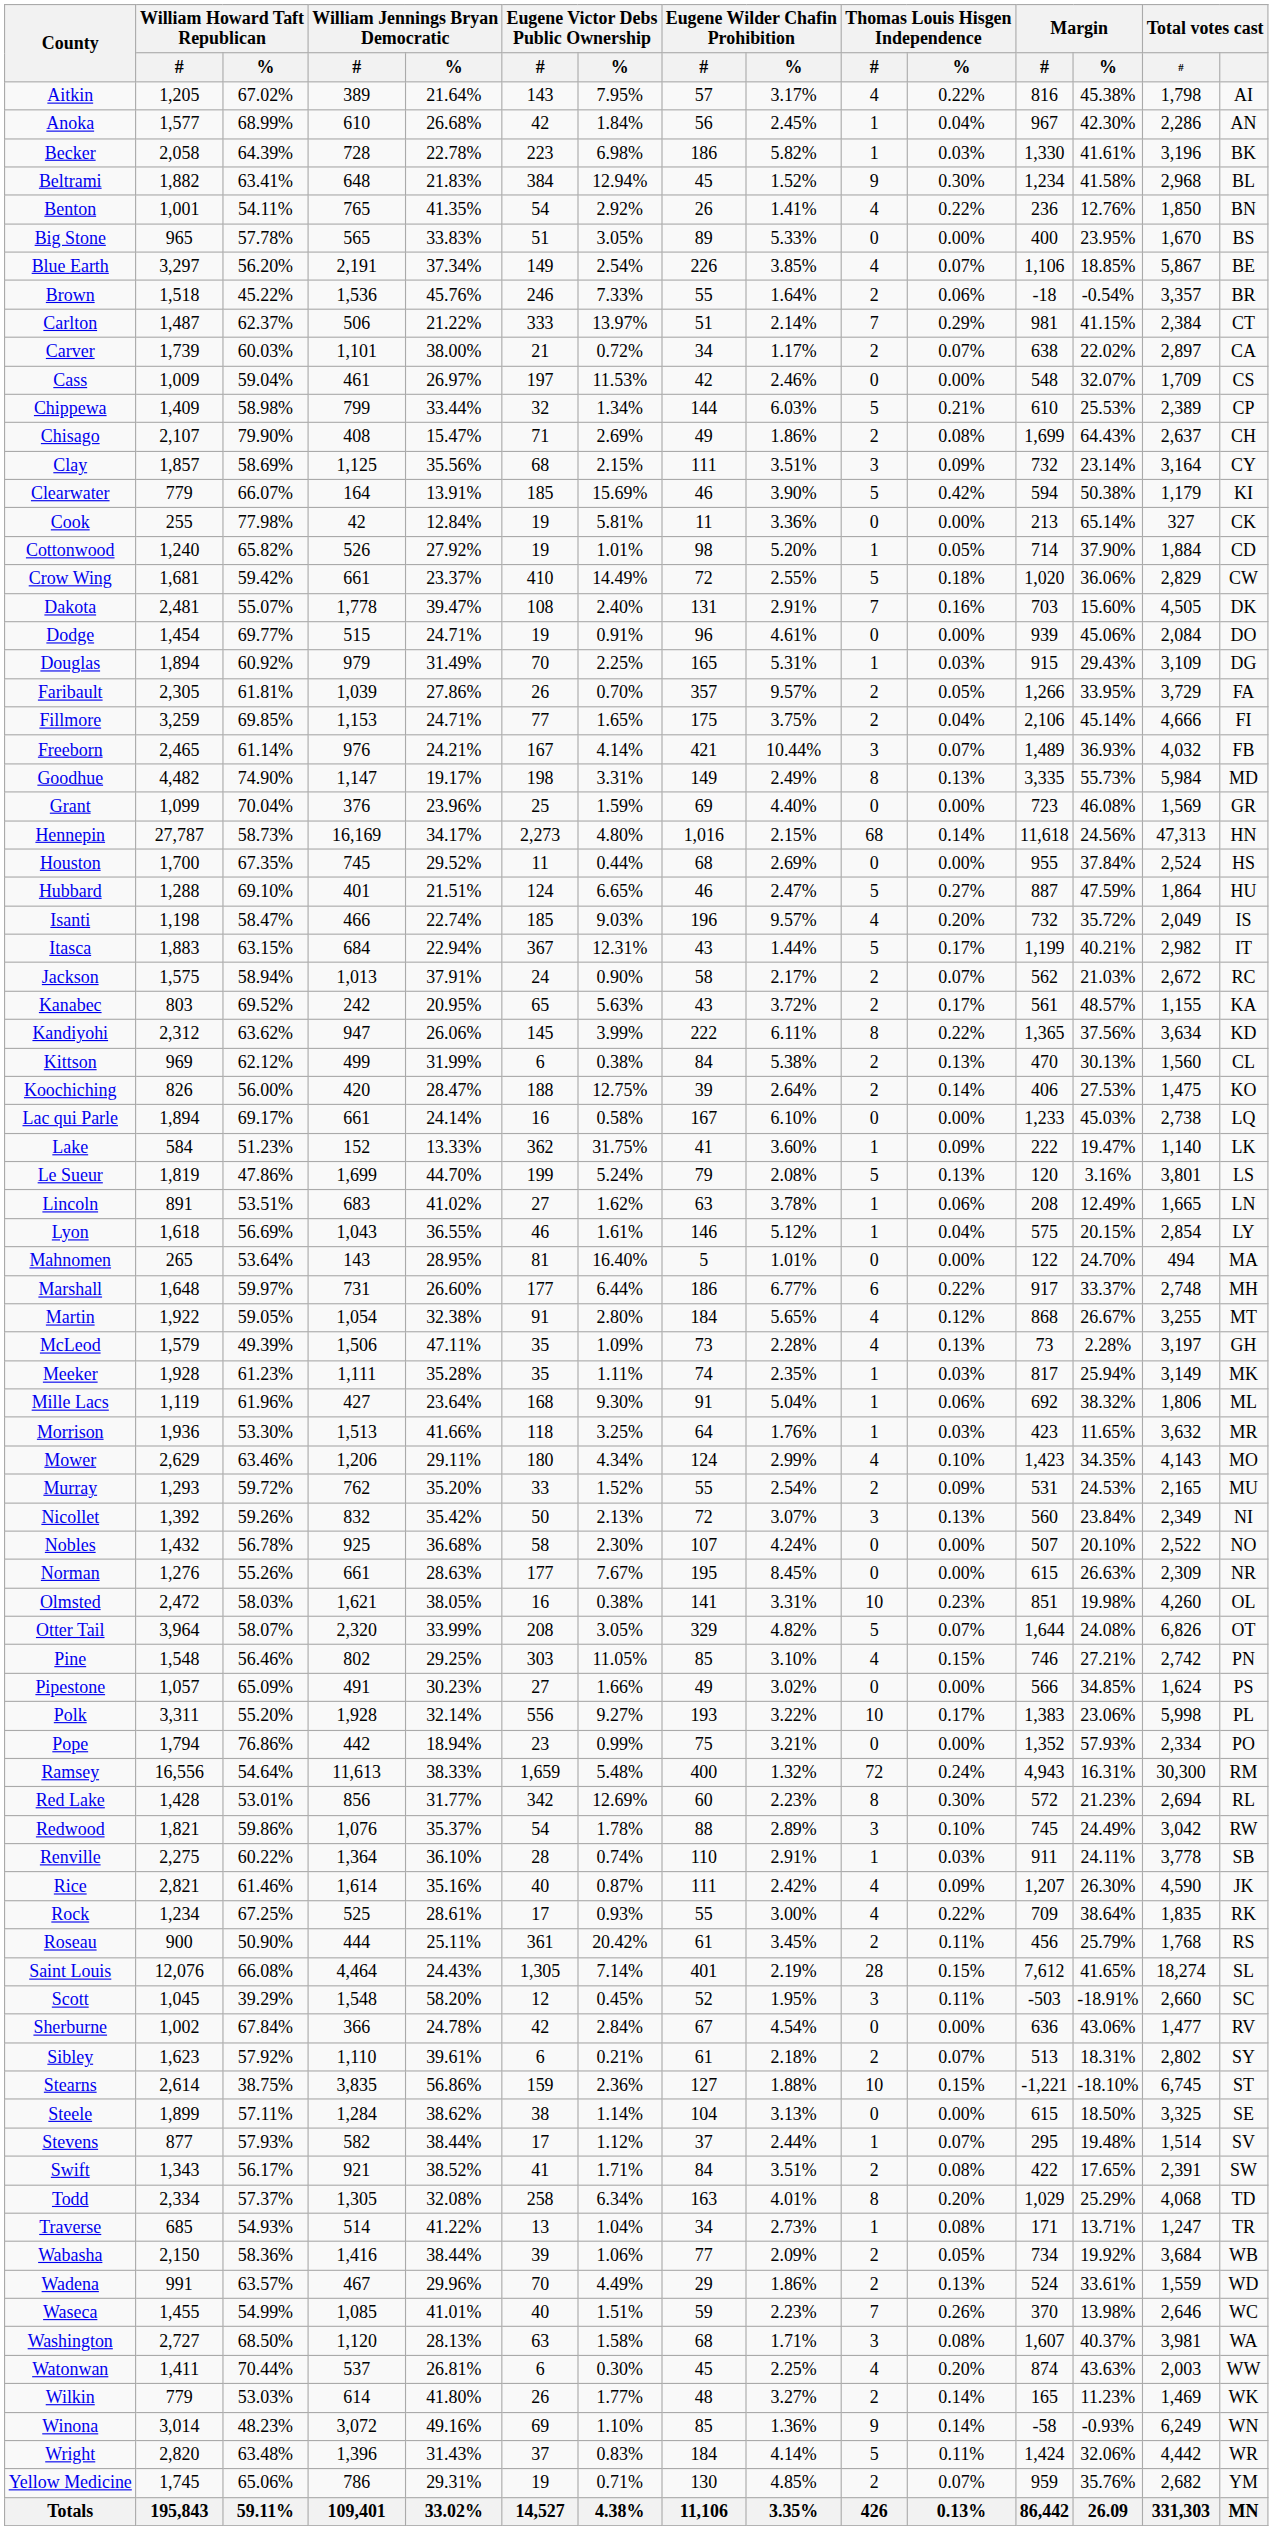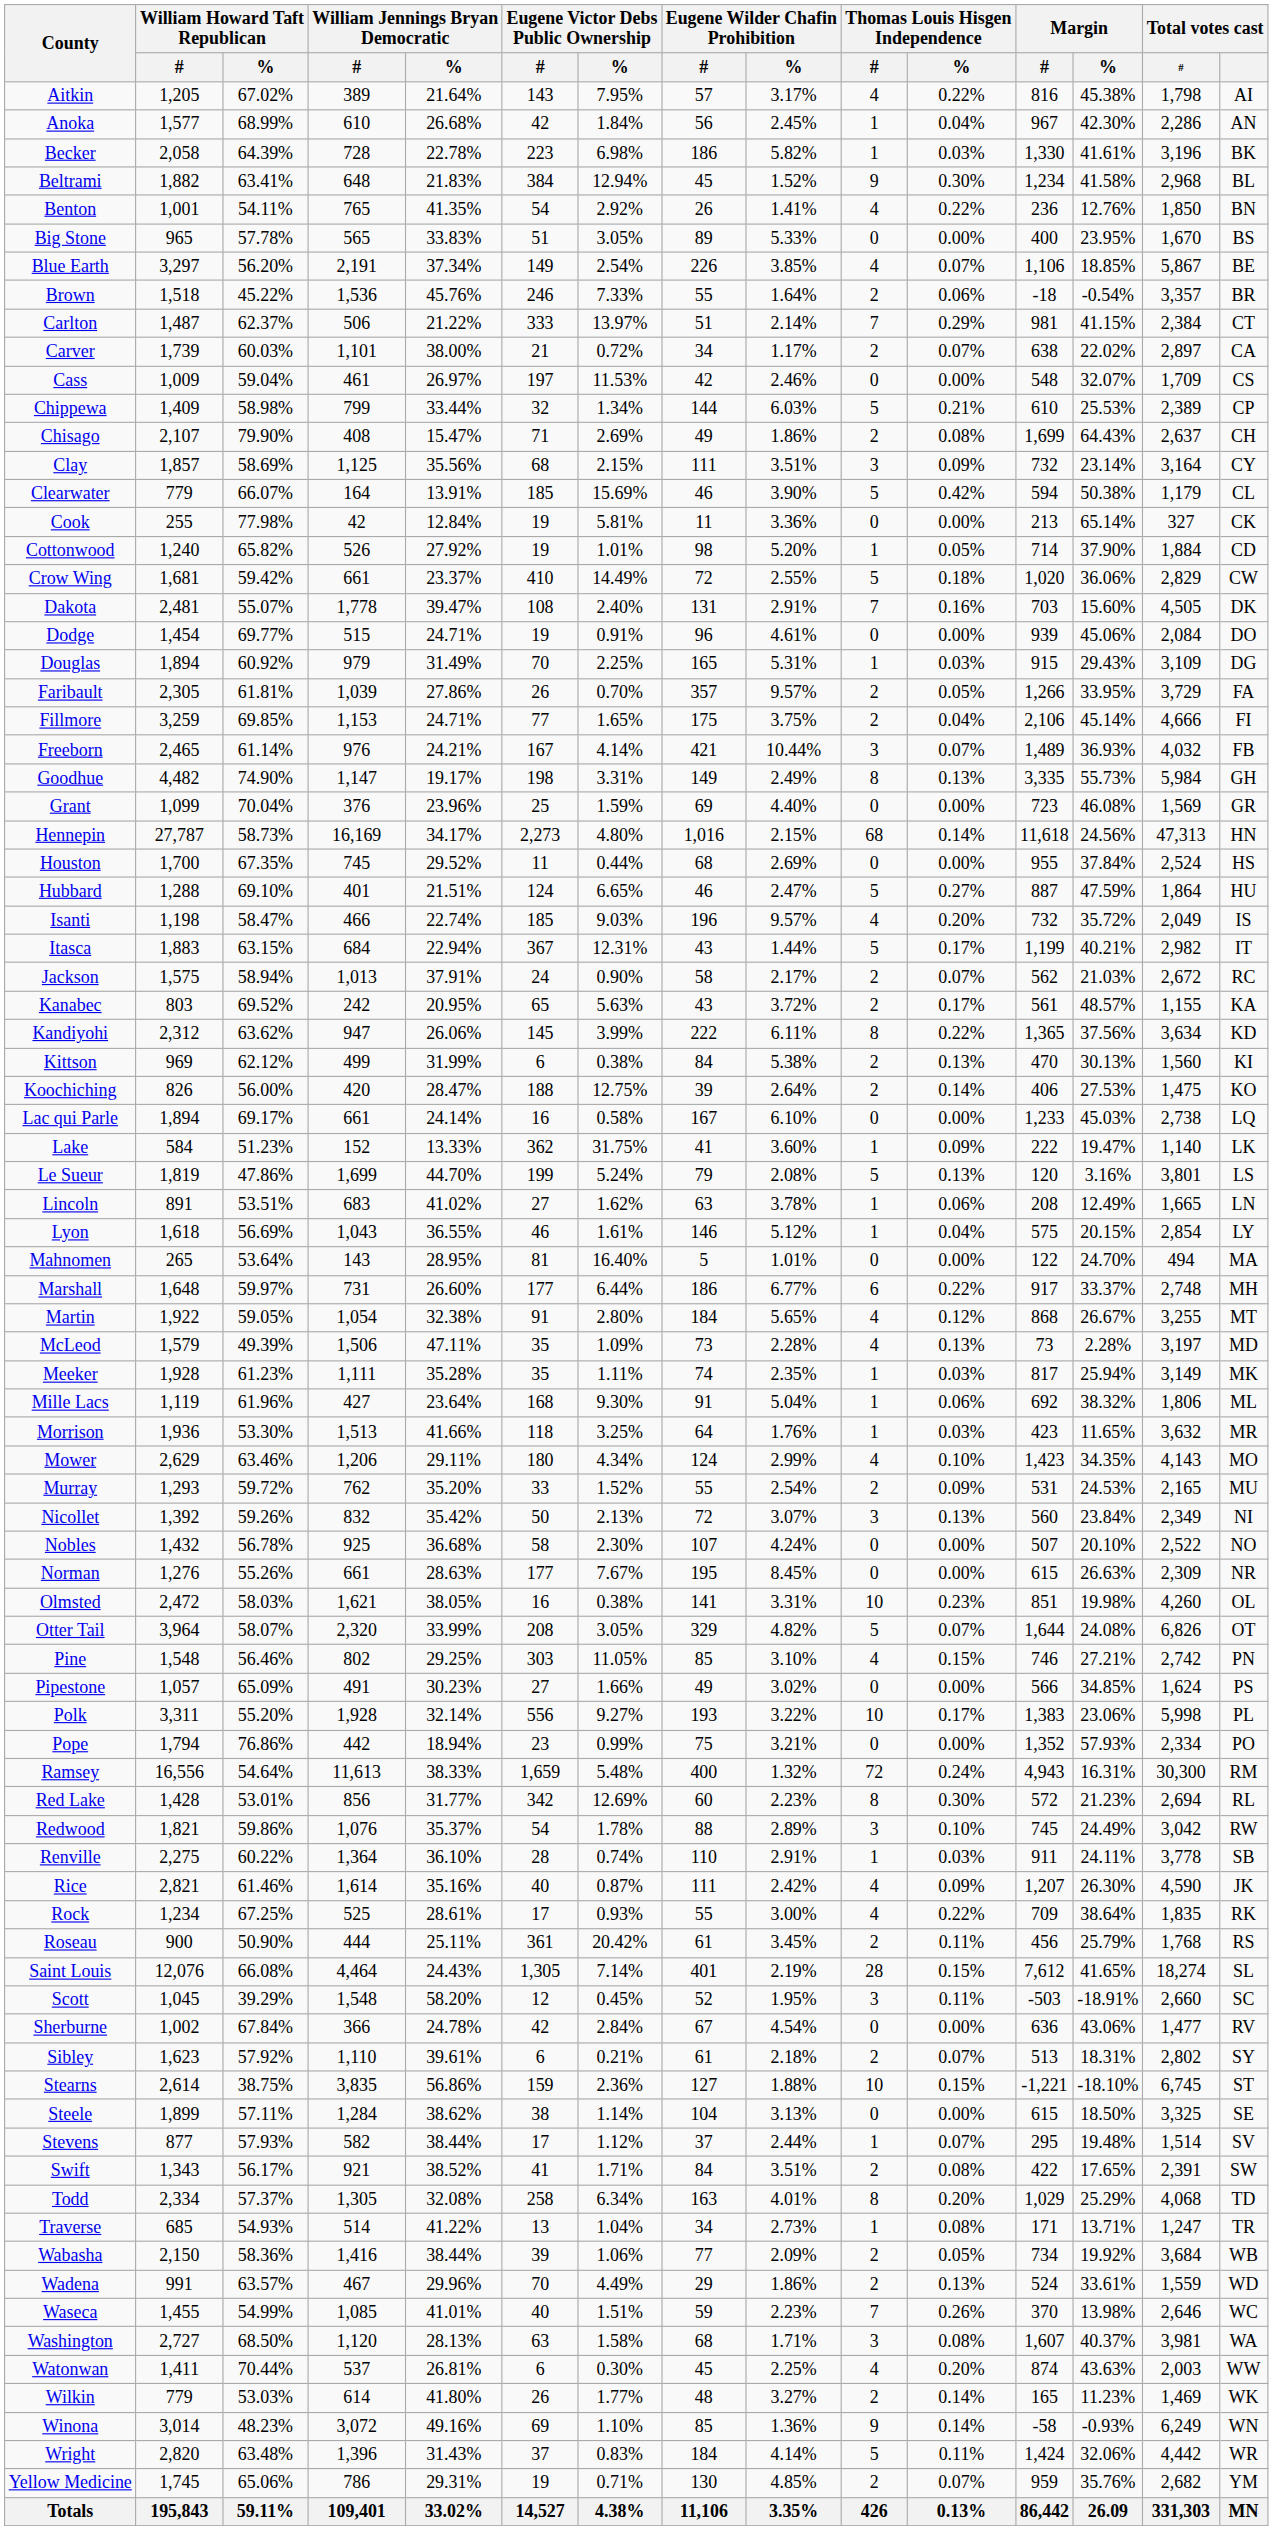(1243, 493) KI -> (1243, 493) CL
(1243, 777) MD -> (1243, 777) GH
(1243, 1061) CL -> (1243, 1061) KI
(1243, 1346) GH -> (1243, 1346) MD
